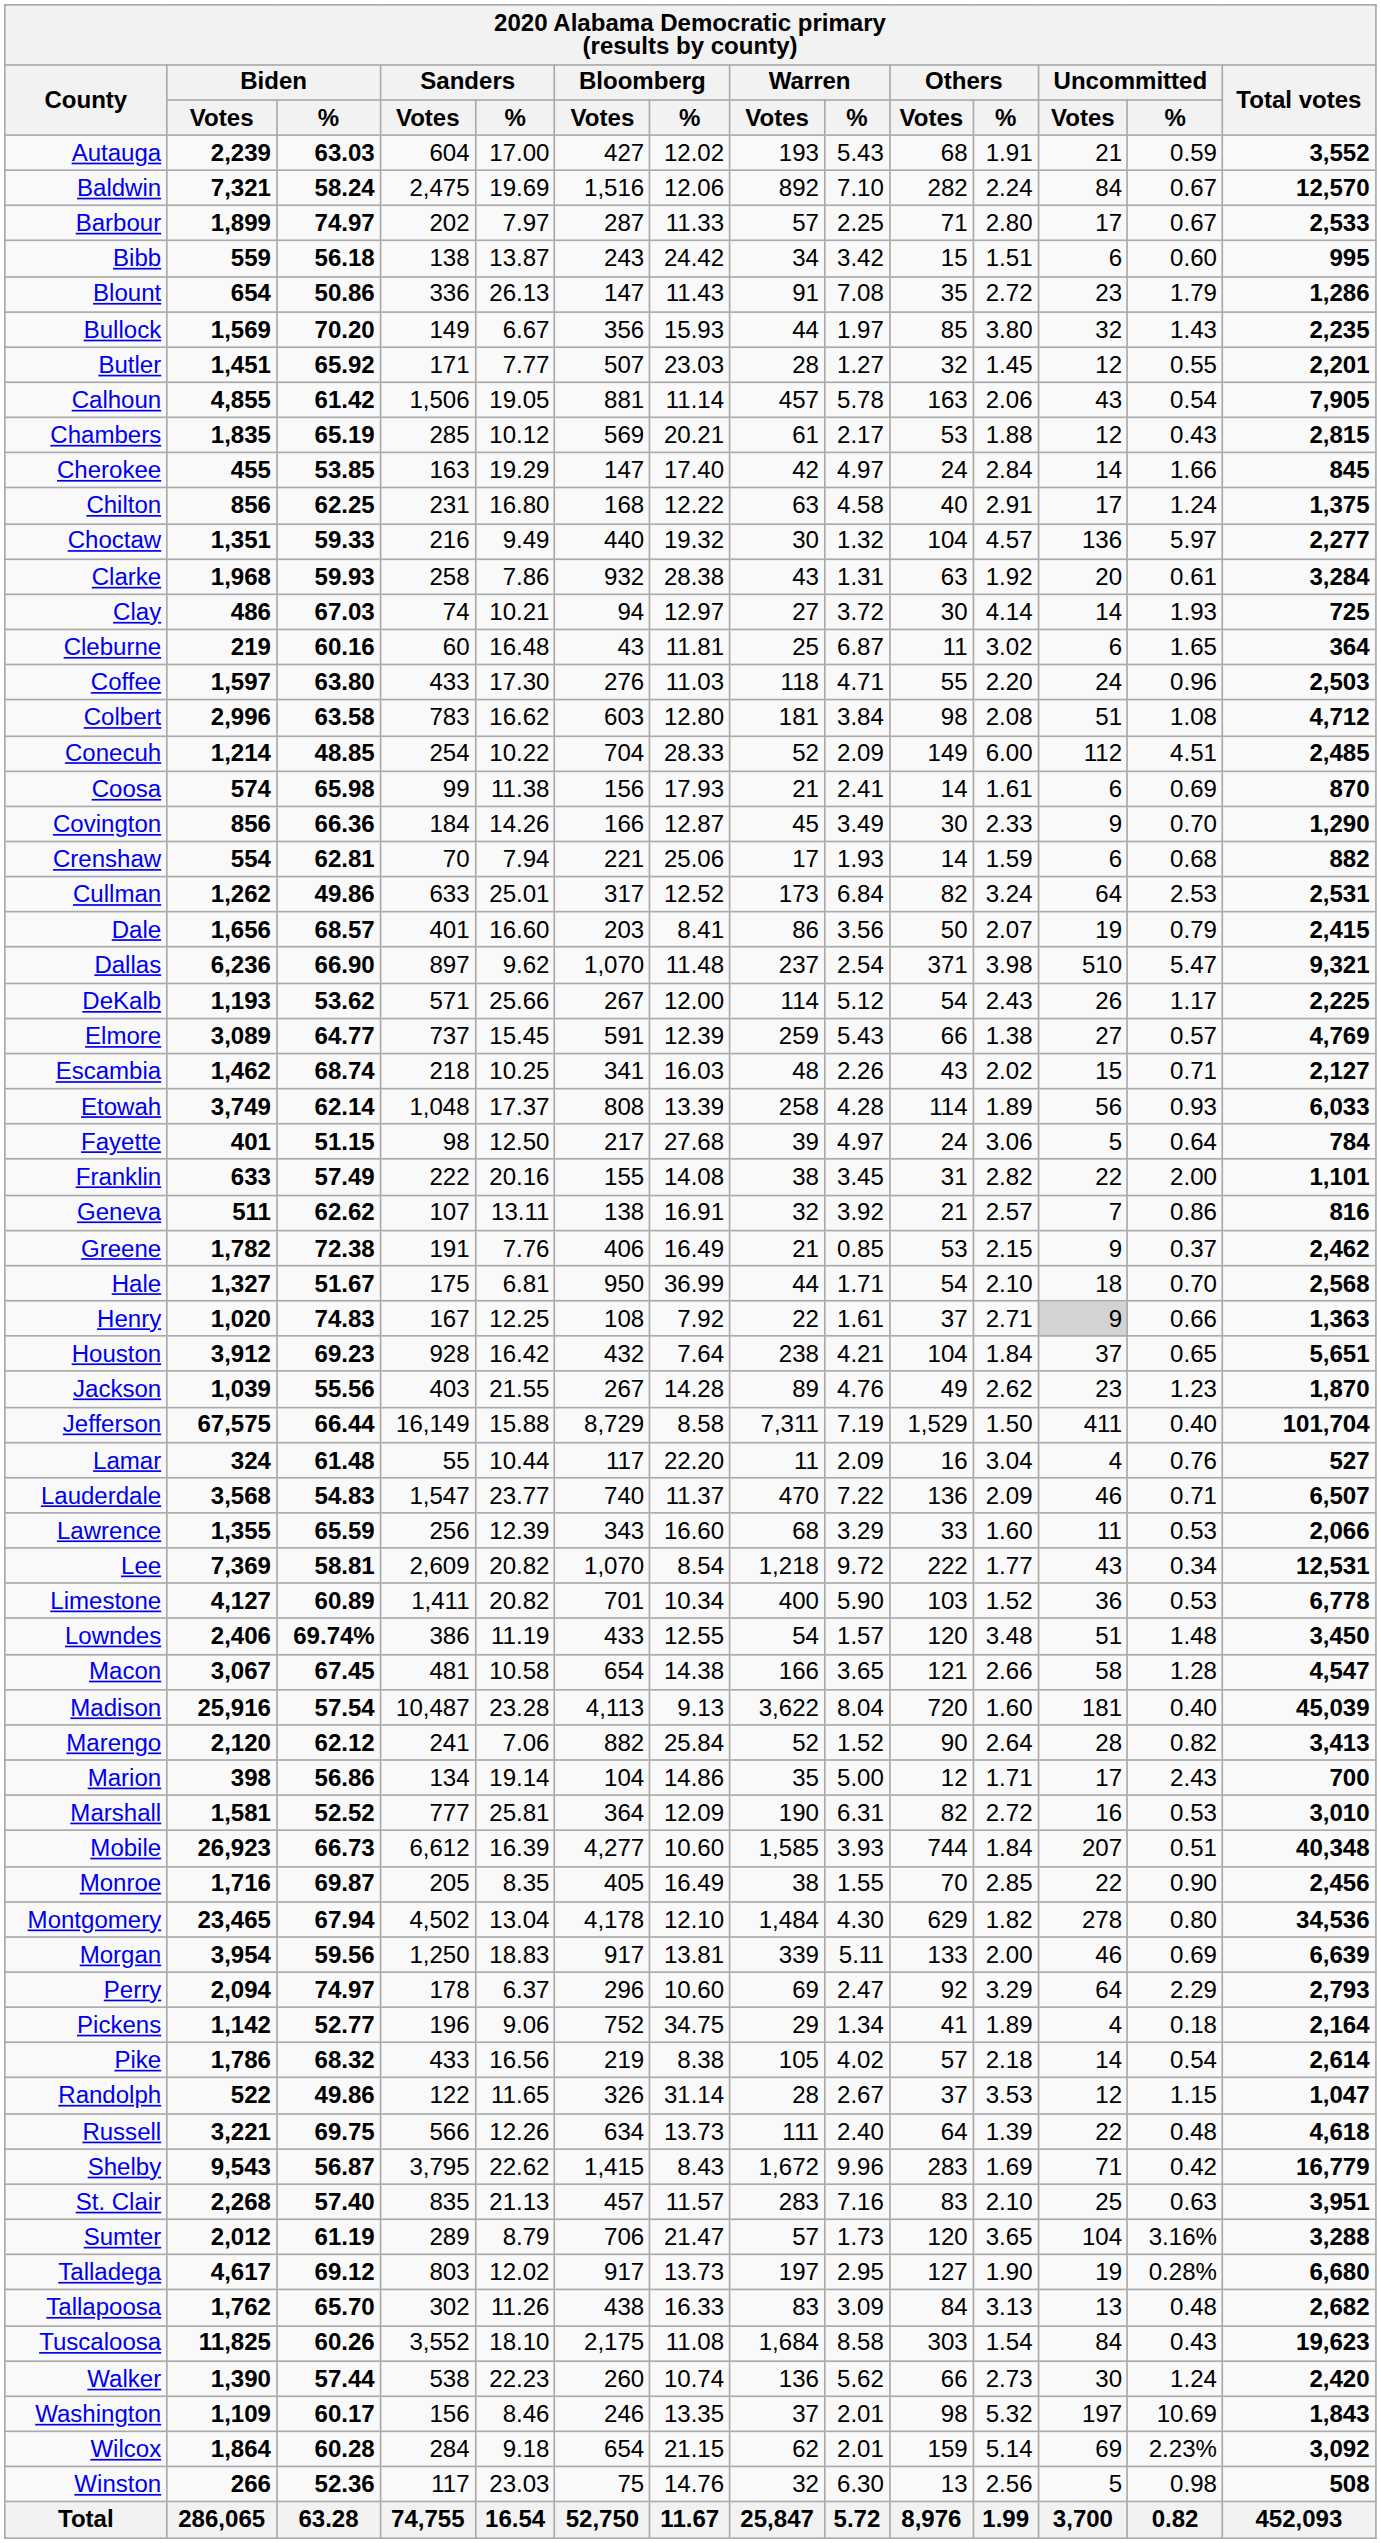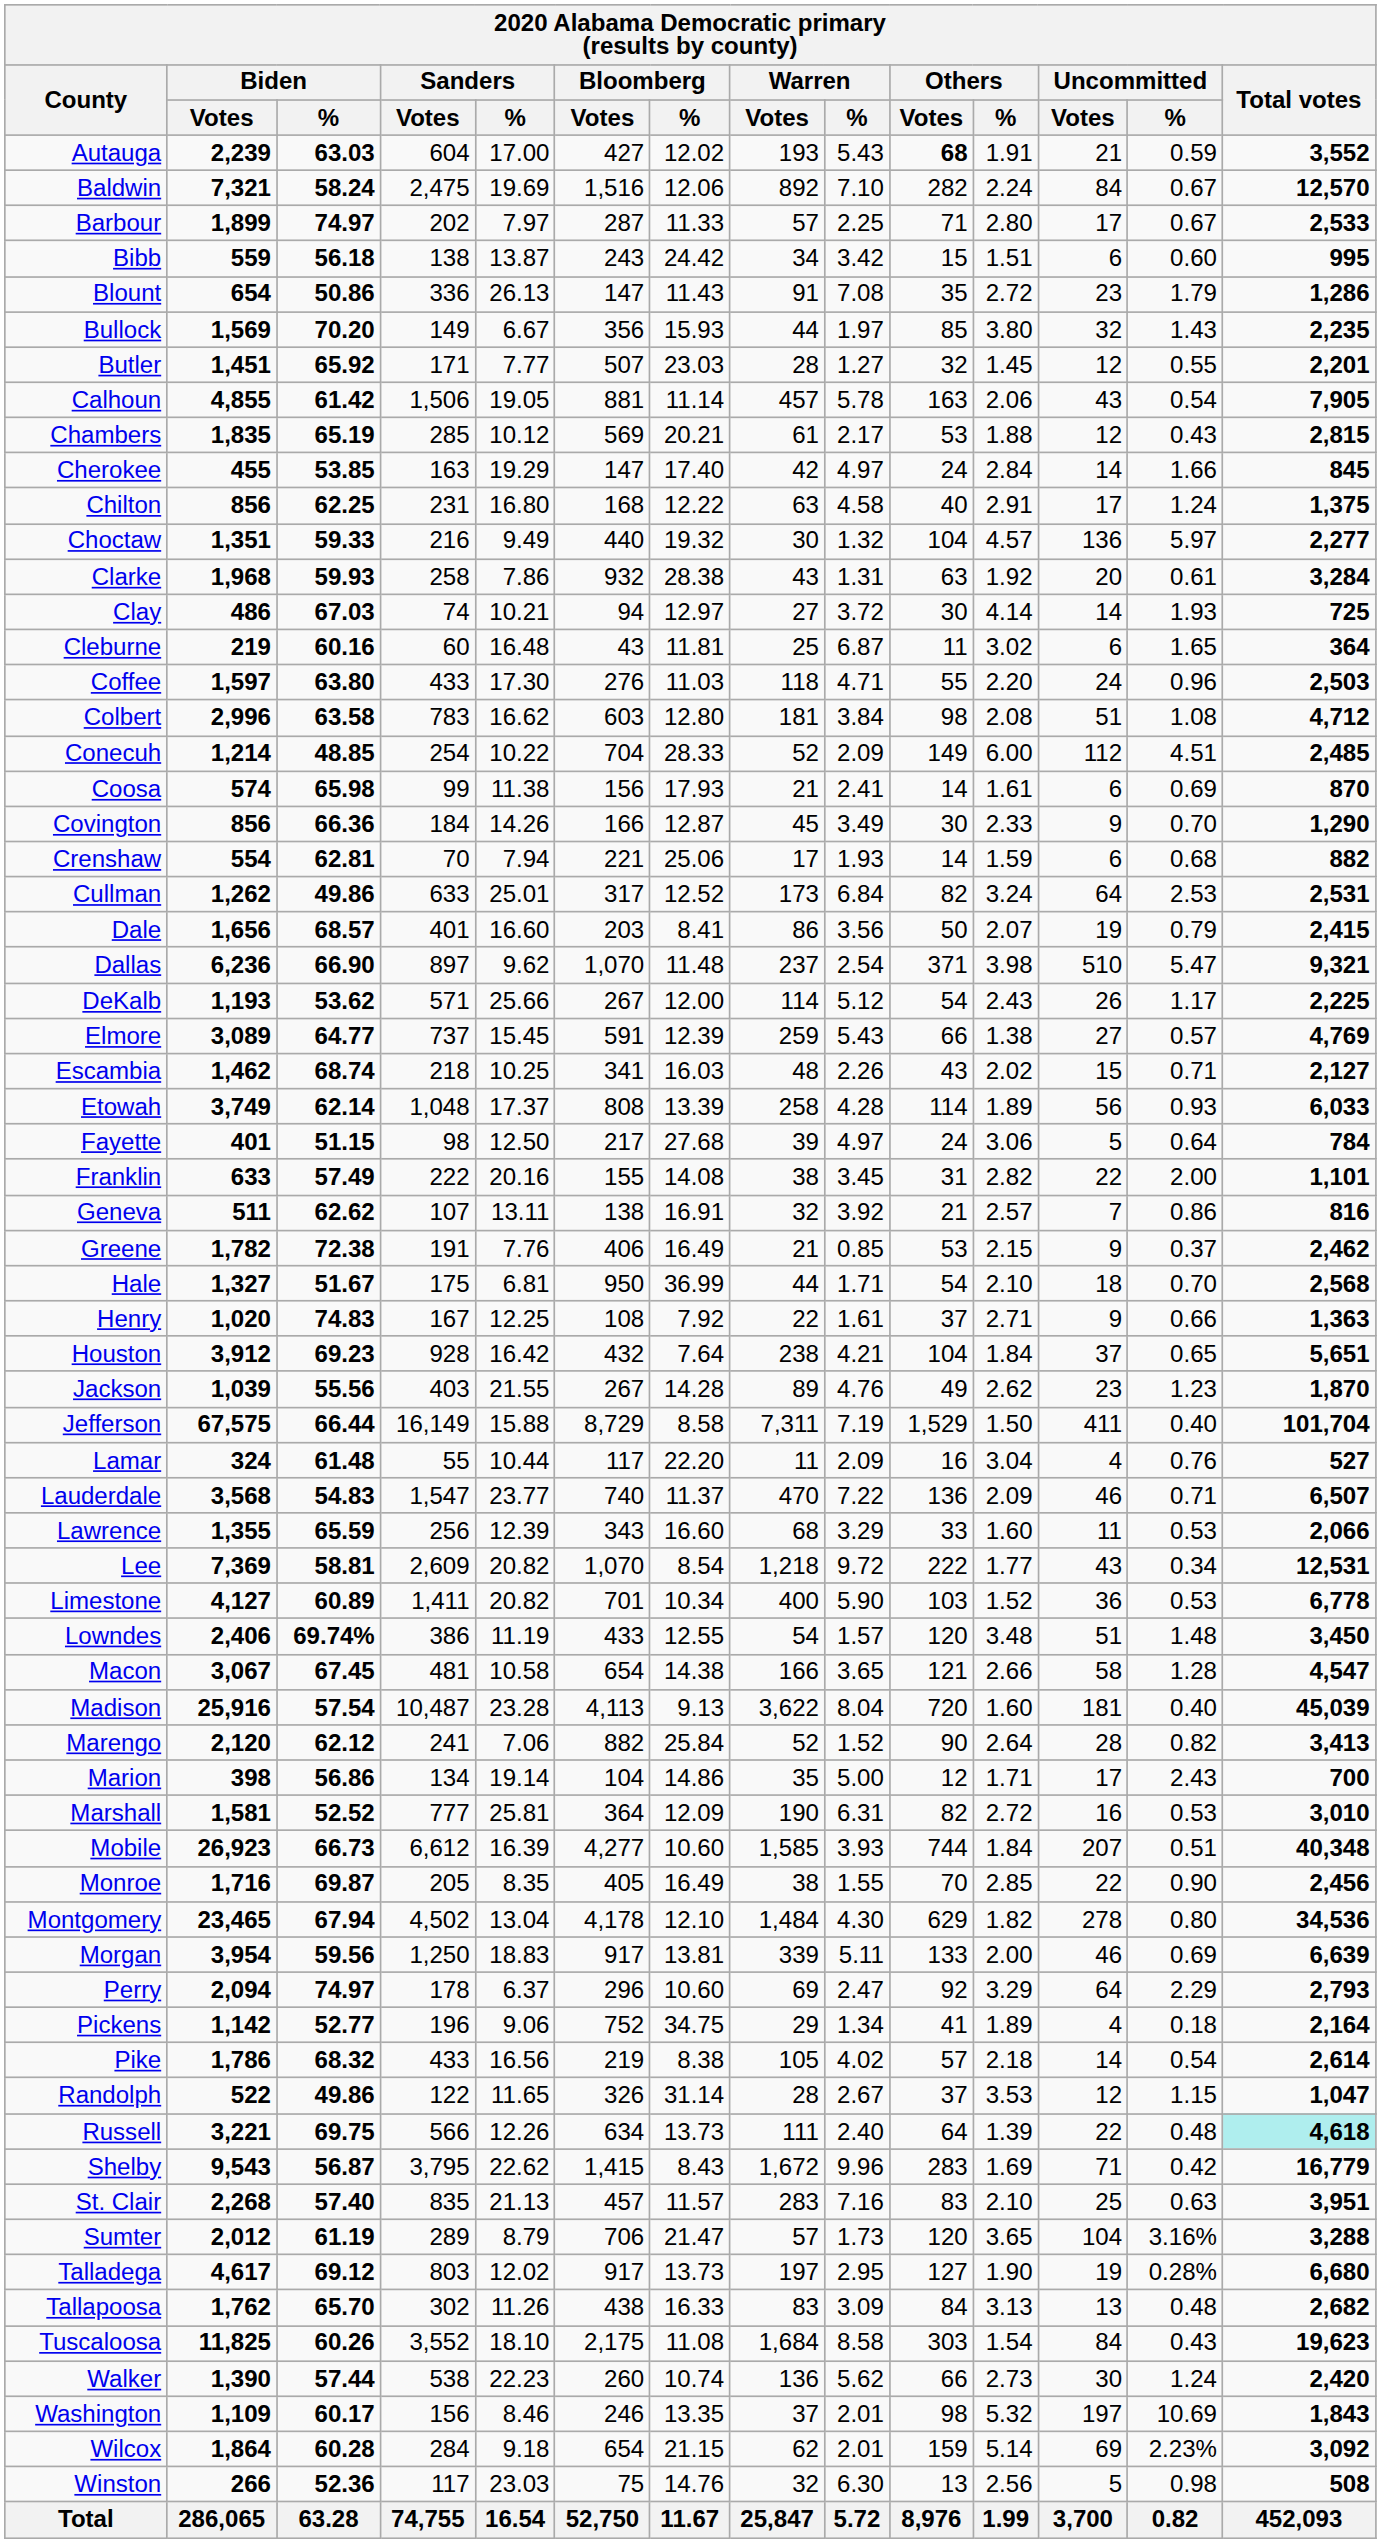(954, 153) normal -> (954, 153) bold
(1115, 1319) lightgrey background -> (1115, 1319) no background
(1340, 2131) no background -> (1340, 2131) paleturquoise background
